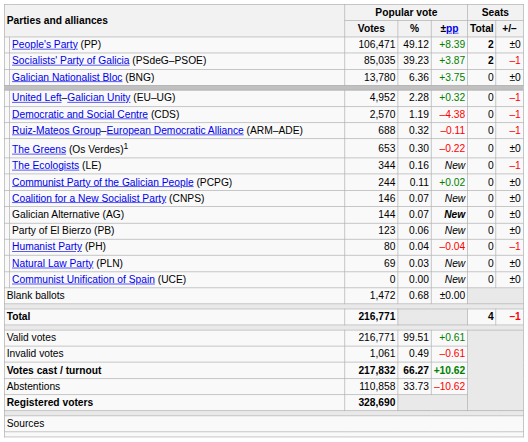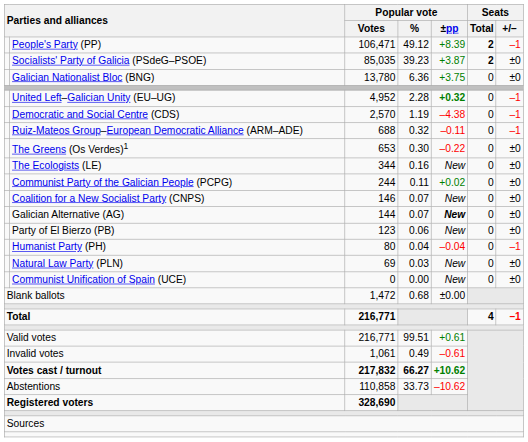(515, 45) ±0 -> (515, 45) –1
(515, 61) –1 -> (515, 61) ±0
(452, 98) normal -> (452, 98) bold
(515, 166) –1 -> (515, 166) ±0
